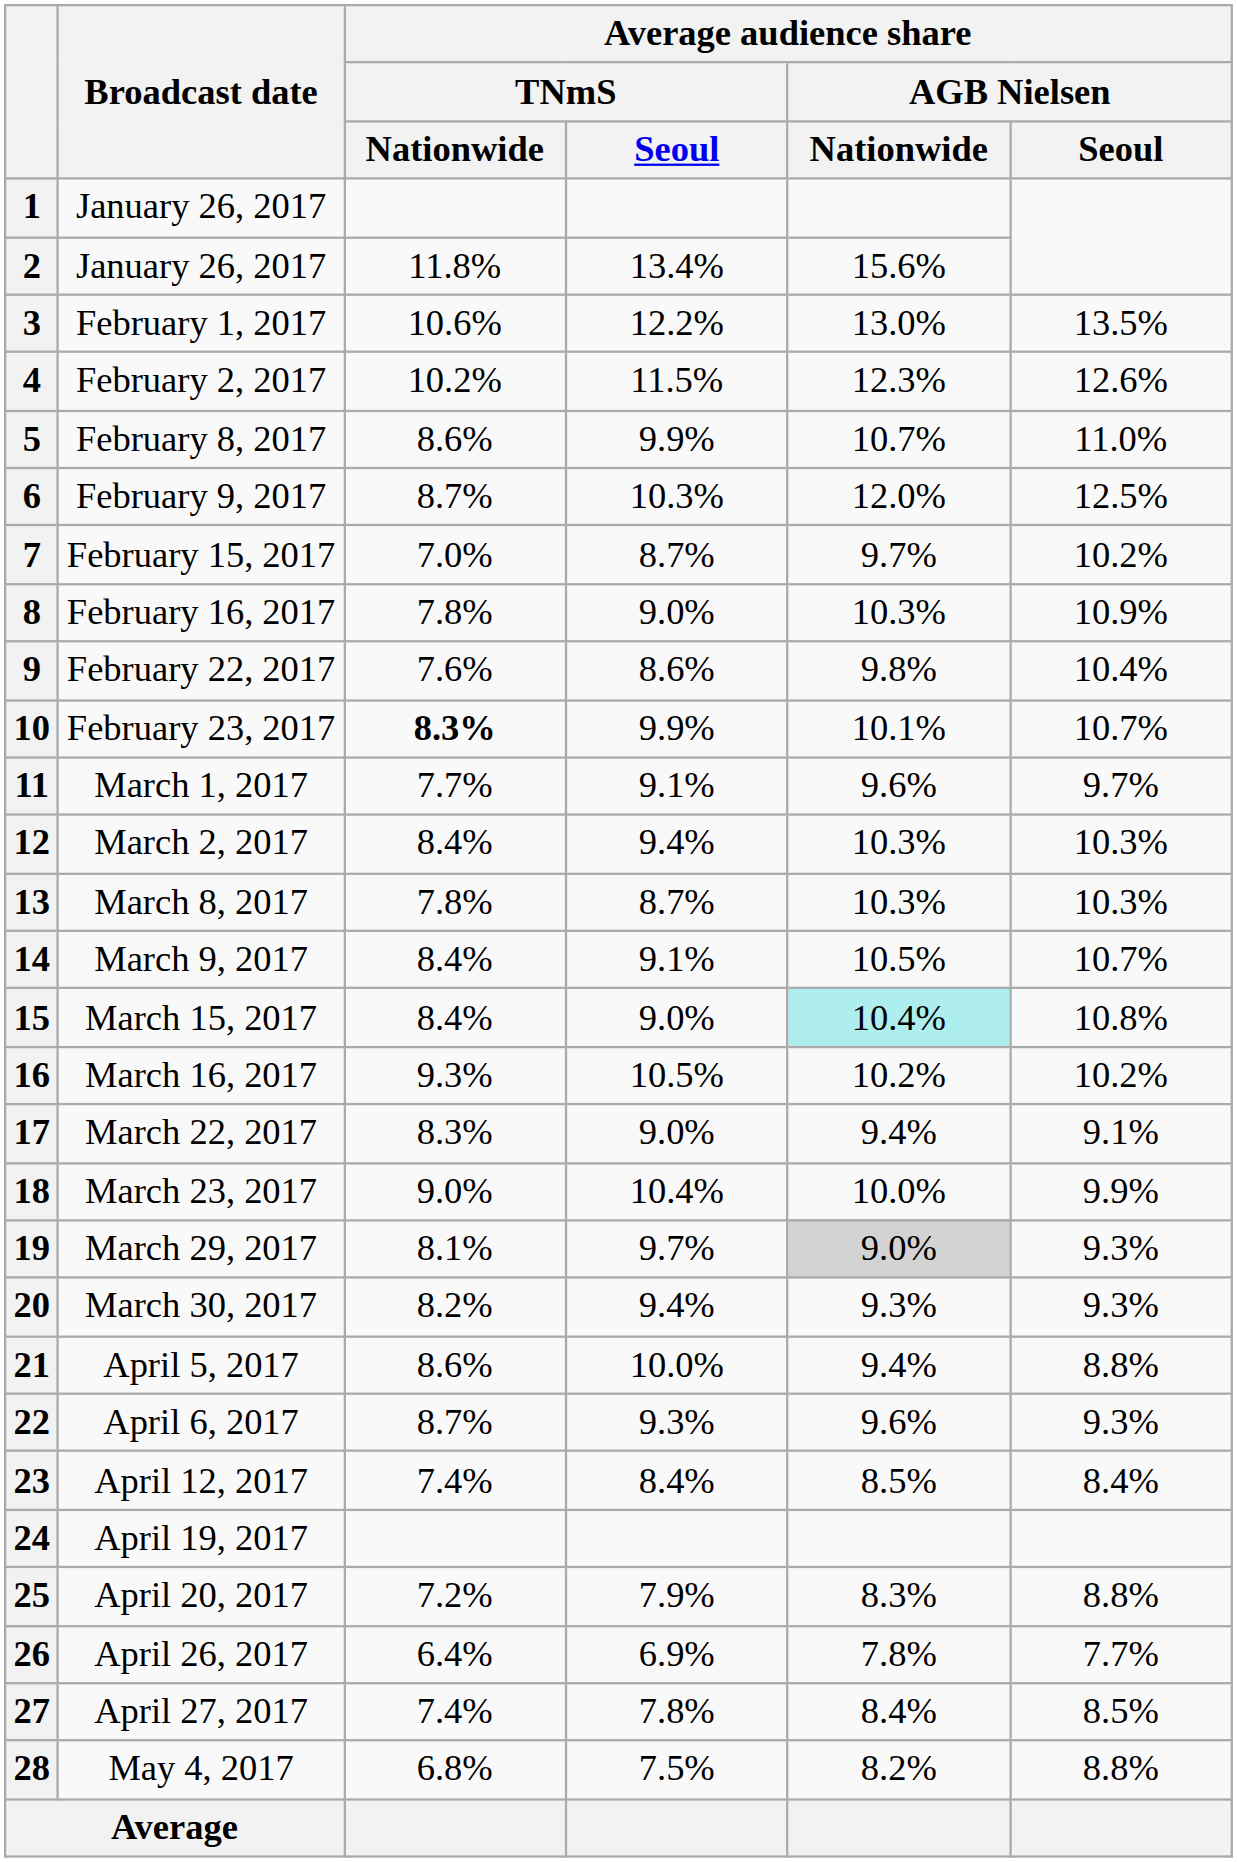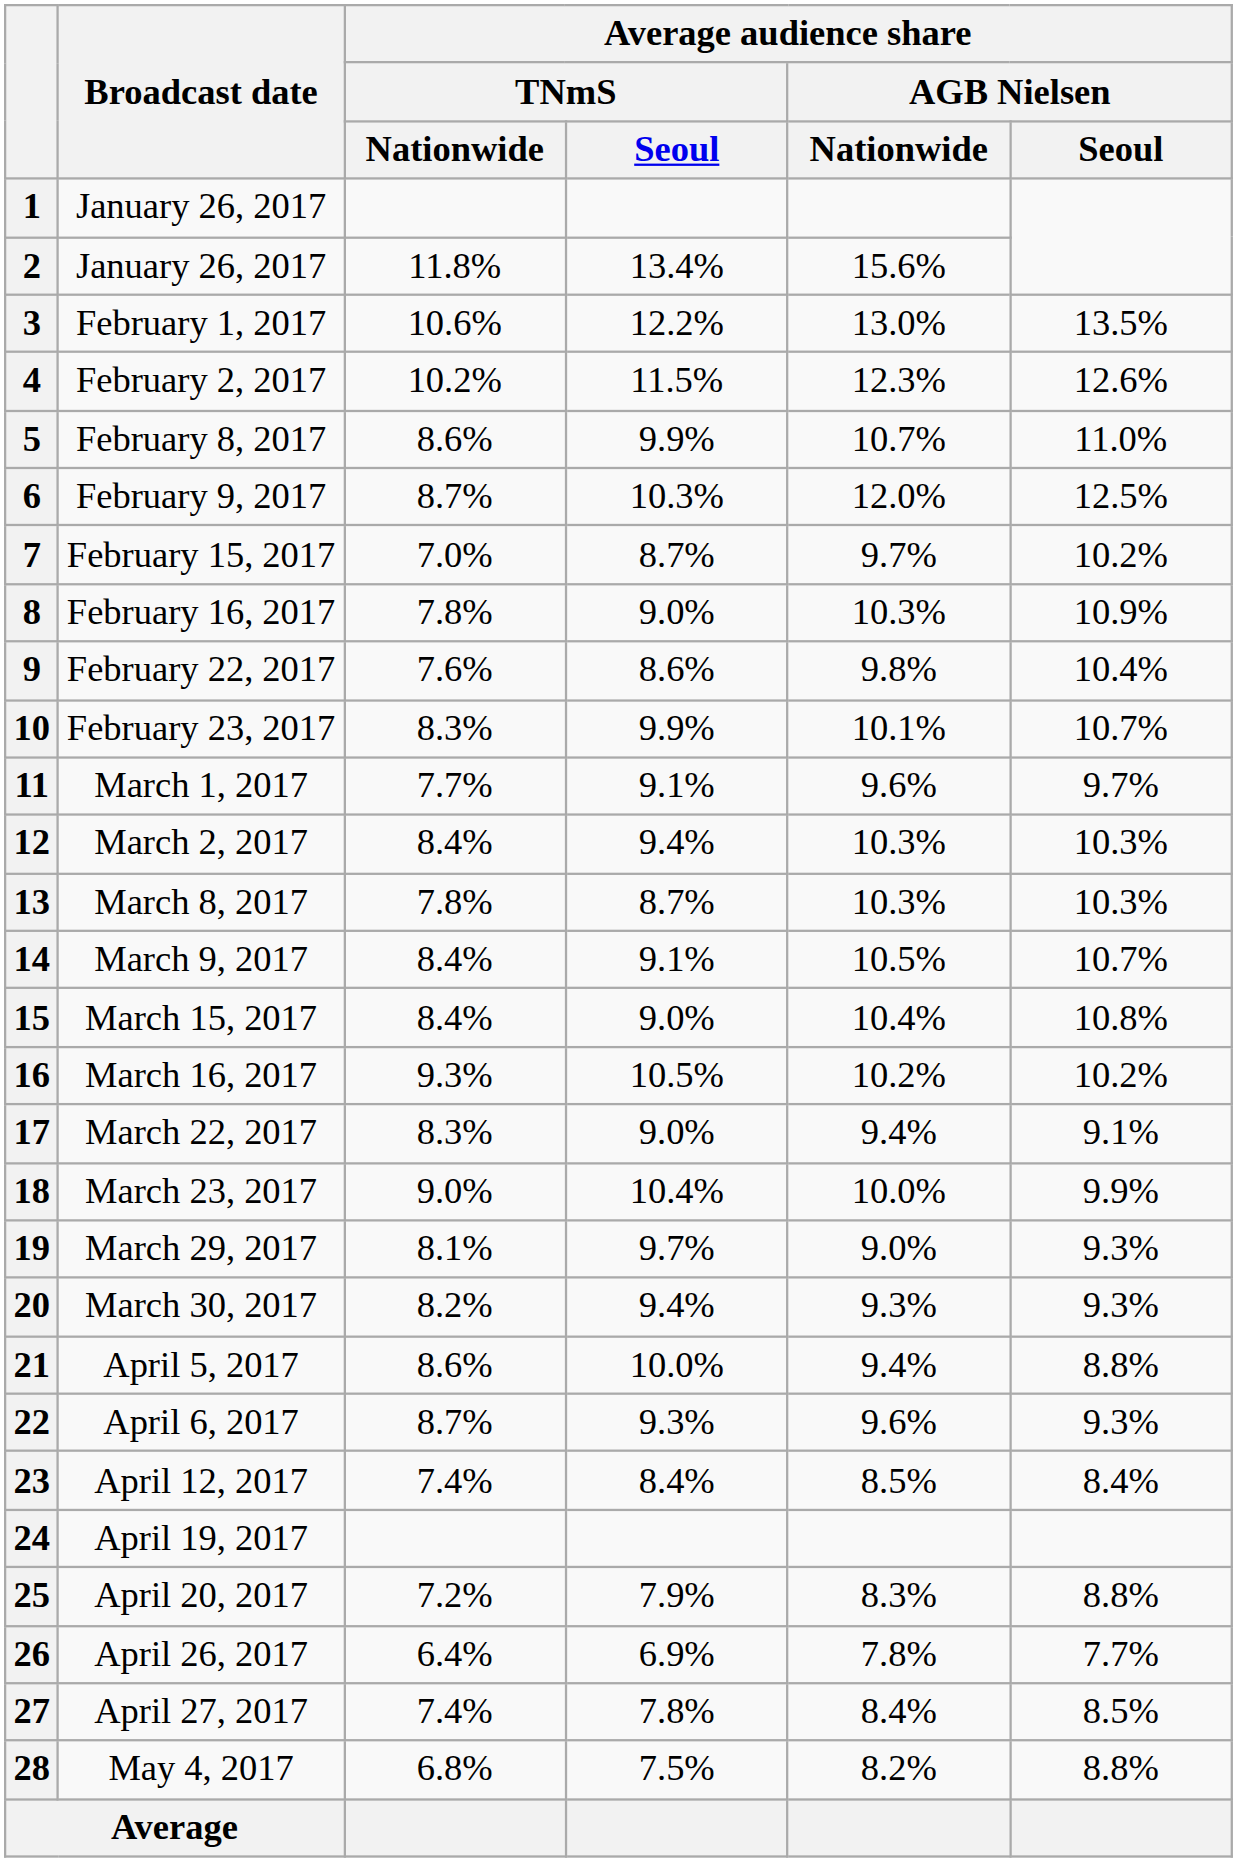(455, 727) bold -> (455, 727) normal
(899, 1016) paleturquoise background -> (899, 1016) no background
(899, 1248) lightgrey background -> (899, 1248) no background
